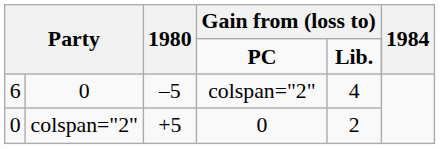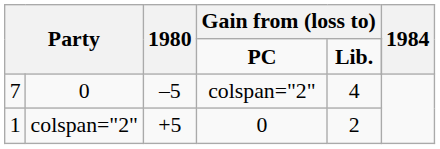(15, 90) 6 -> (15, 90) 7
(15, 125) 0 -> (15, 125) 1
